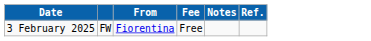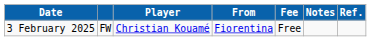+ column: (163, 12)
